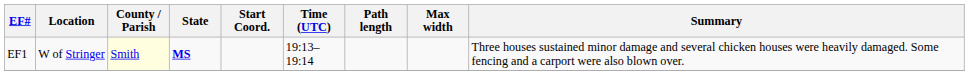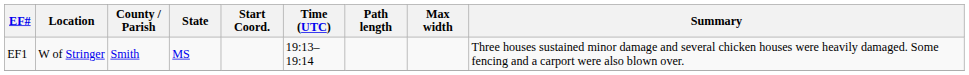(125, 53) lightyellow background -> (125, 53) no background
(181, 53) bold -> (181, 53) normal
